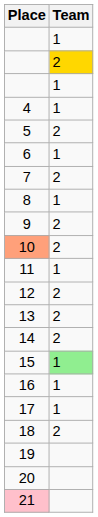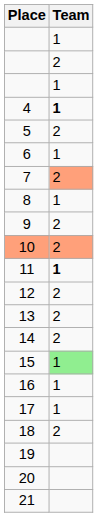(57, 62) gold background -> (57, 62) no background
(57, 108) normal -> (57, 108) bold
(57, 177) no background -> (57, 177) lightsalmon background
(57, 246) no background -> (57, 246) lightsalmon background
(57, 270) normal -> (57, 270) bold
(27, 500) pink background -> (27, 500) no background
